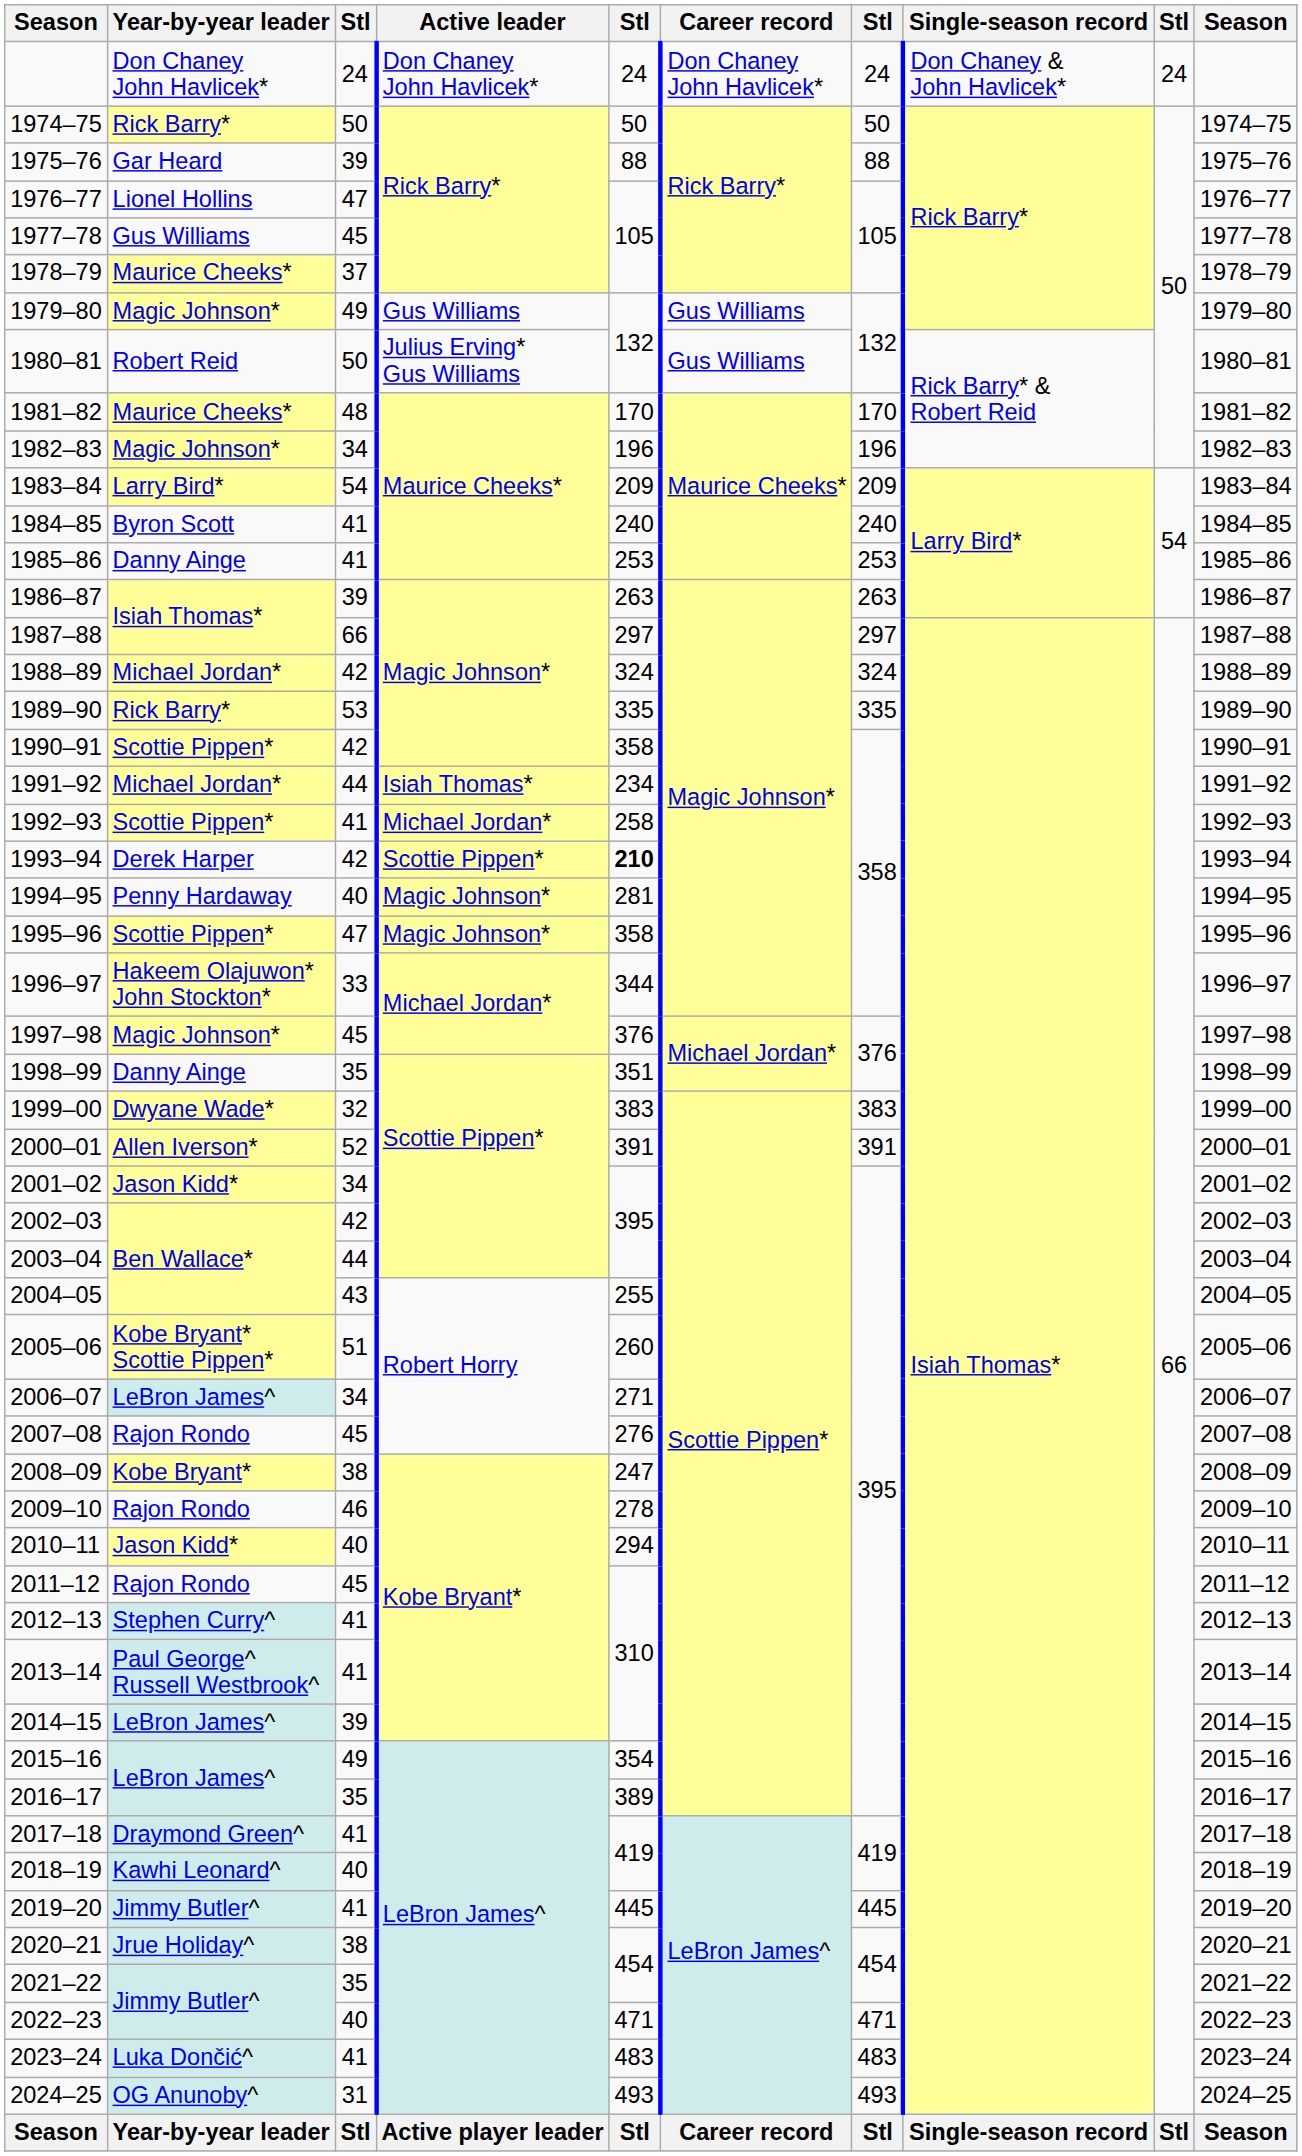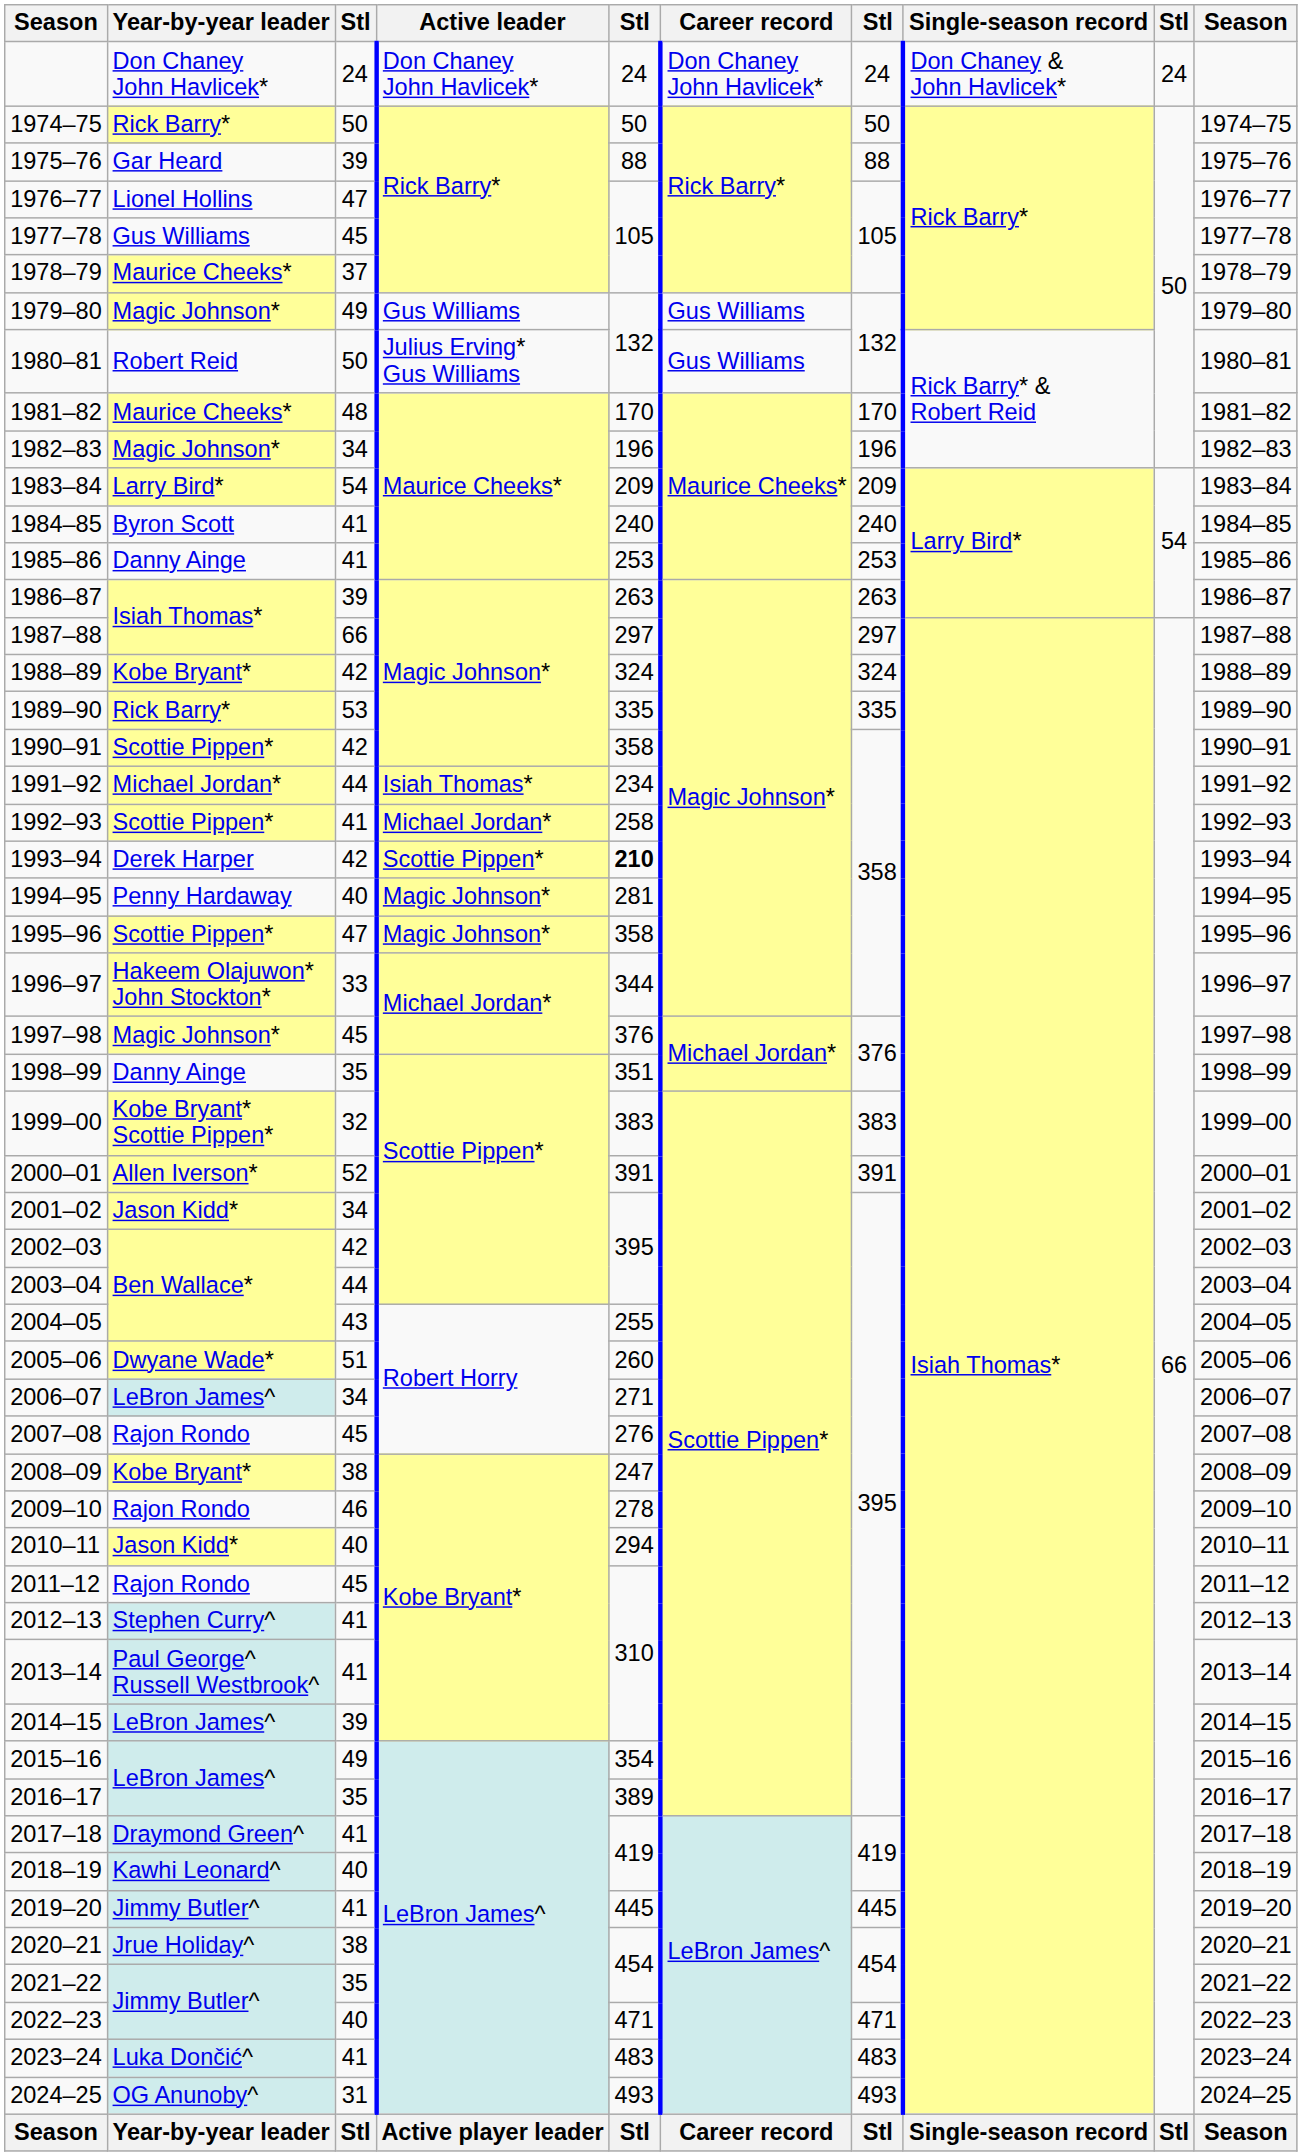(197, 672) Michael Jordan* -> (182, 672) Kobe Bryant*
(193, 1109) Dwyane Wade* -> (193, 1122) Kobe Bryant* Scottie Pippen*
(193, 1346) Kobe Bryant* Scottie Pippen* -> (193, 1359) Dwyane Wade*
